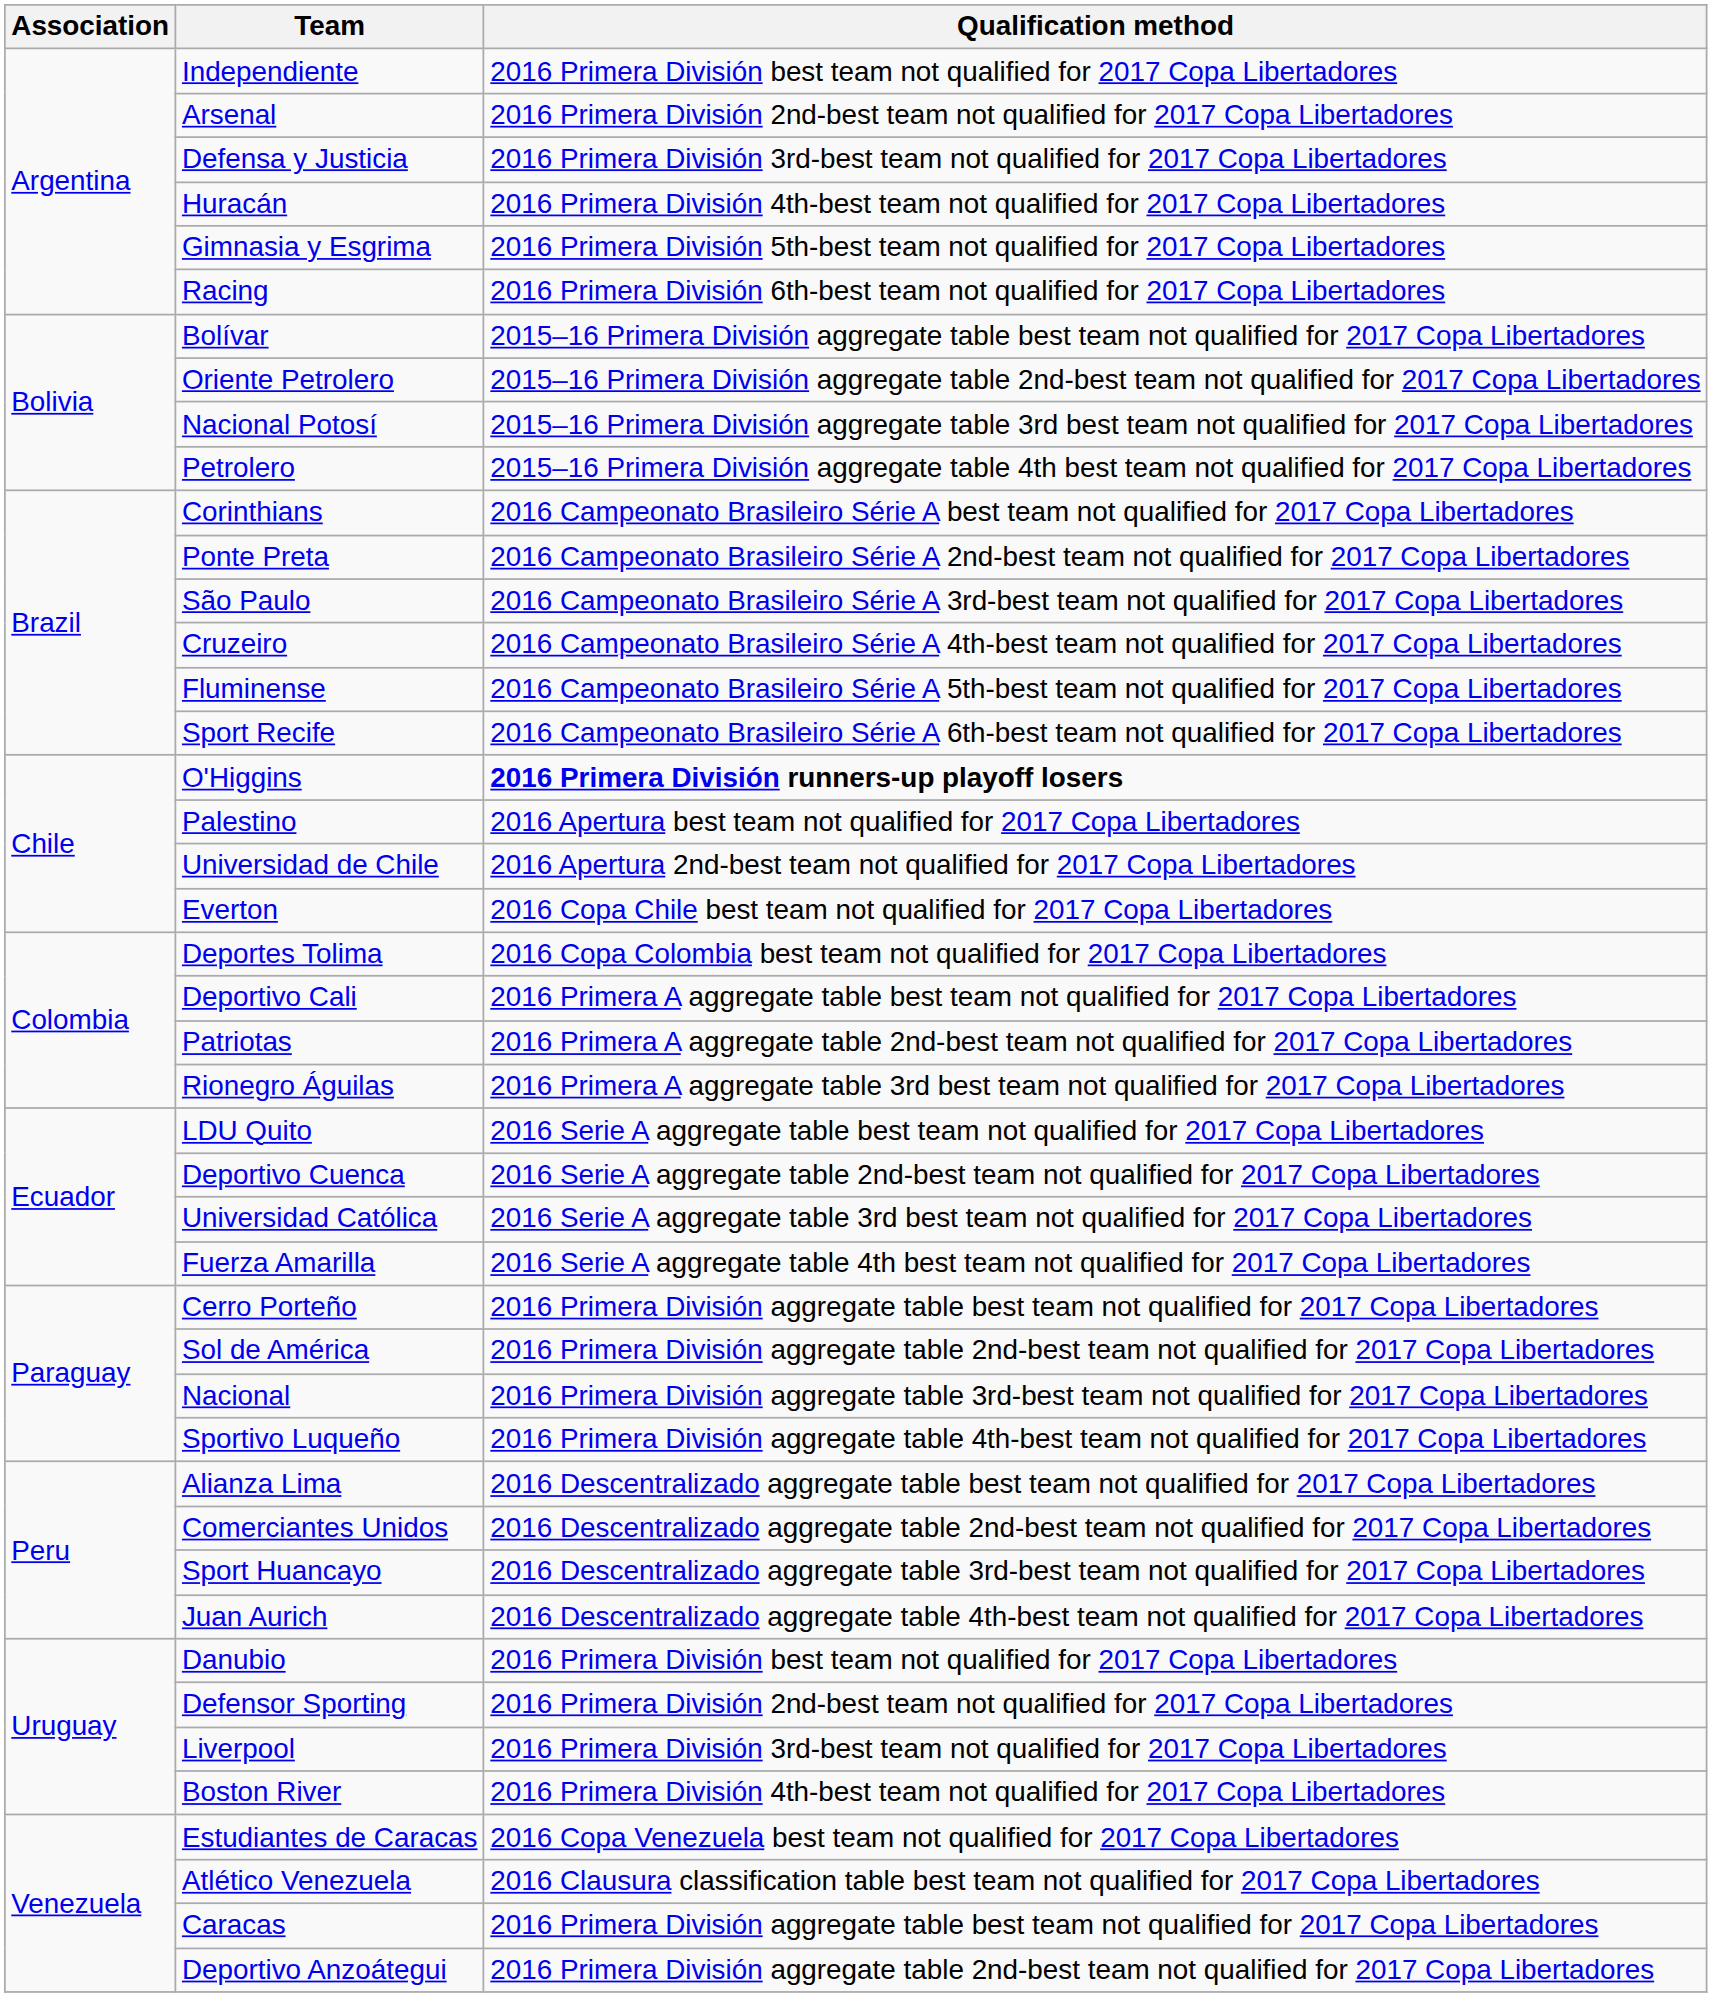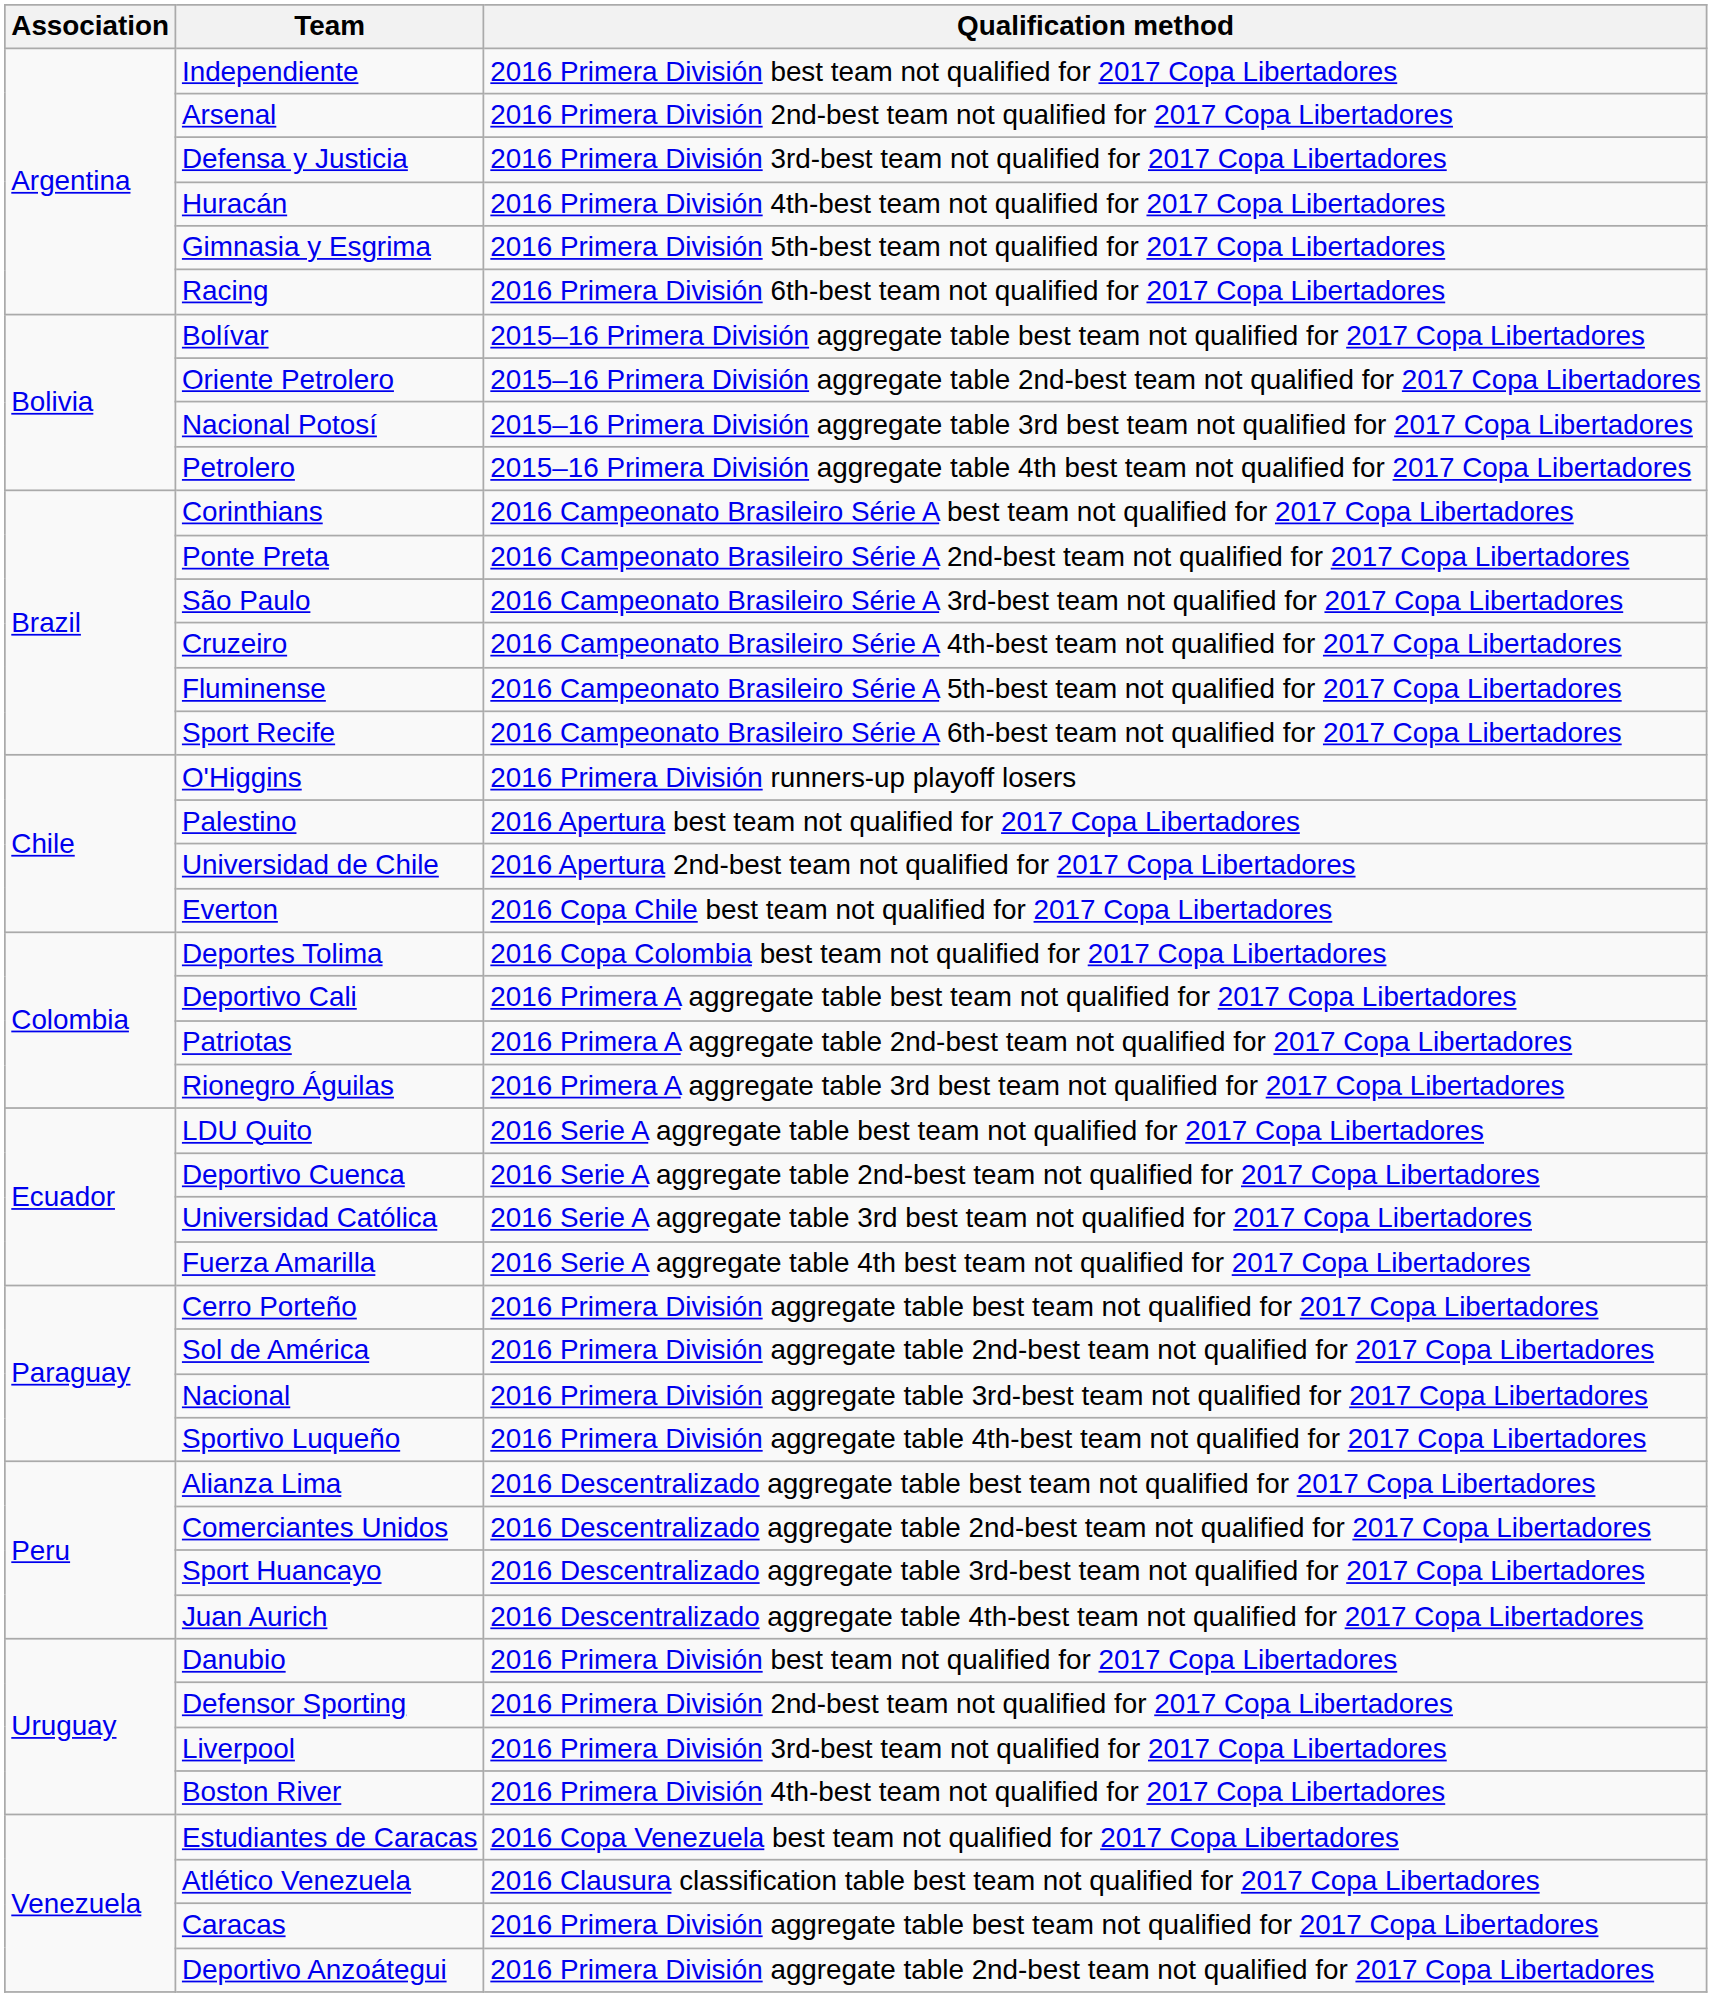(807, 777) bold -> (783, 777) normal
